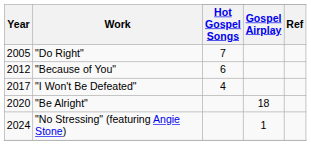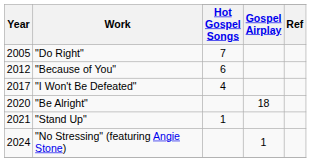+ row: (61, 120)
